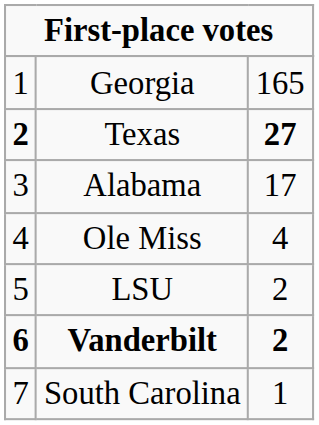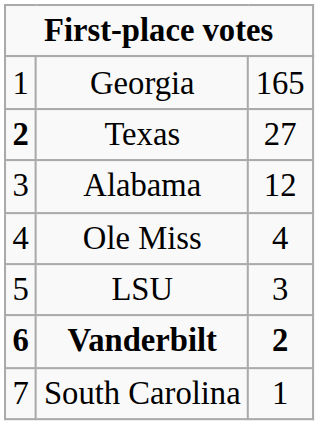(280, 133) bold -> (280, 133) normal
(280, 185) 17 -> (280, 185) 12
(280, 289) 2 -> (280, 289) 3
